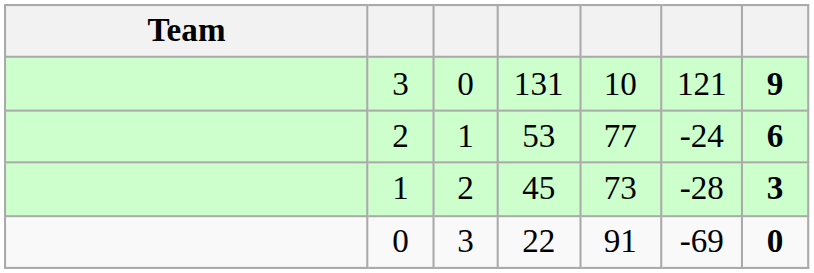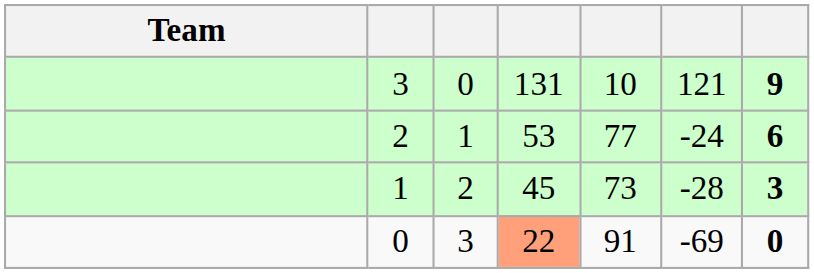(539, 240) no background -> (539, 240) lightsalmon background
